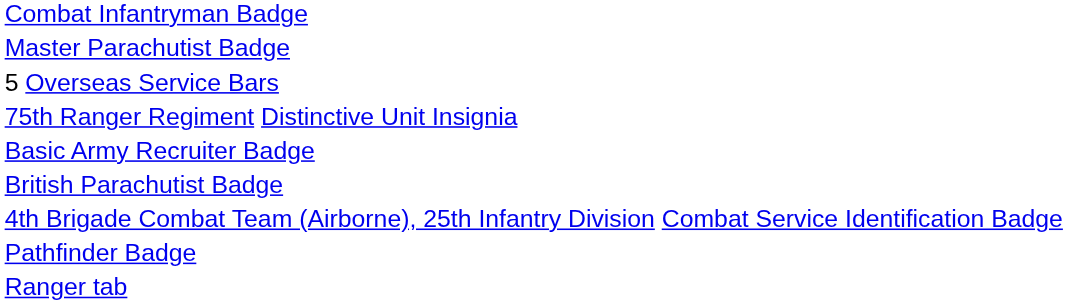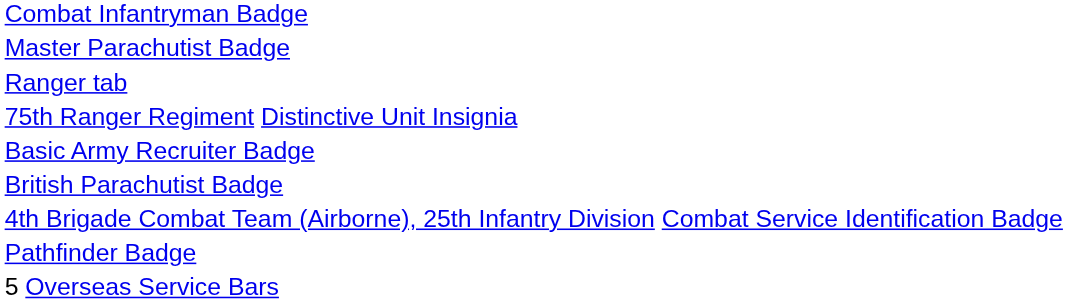(142, 82) 5 Overseas Service Bars -> (66, 82) Ranger tab
(66, 287) Ranger tab -> (142, 287) 5 Overseas Service Bars
